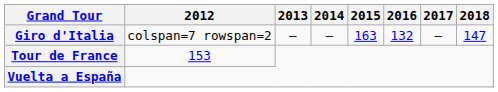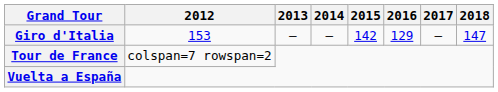(200, 35) colspan=7 rowspan=2 -> (199, 35) 153
(366, 35) 163 -> (366, 35) 142
(402, 35) 132 -> (402, 35) 129
(199, 56) 153 -> (200, 56) colspan=7 rowspan=2
